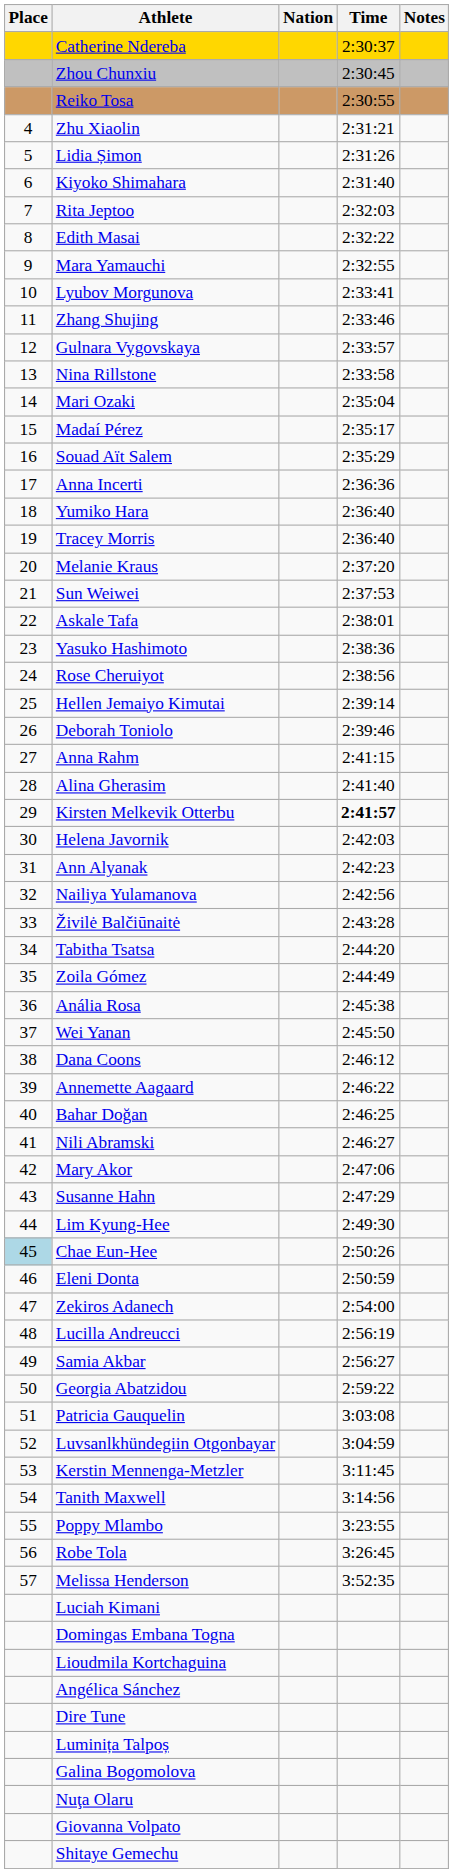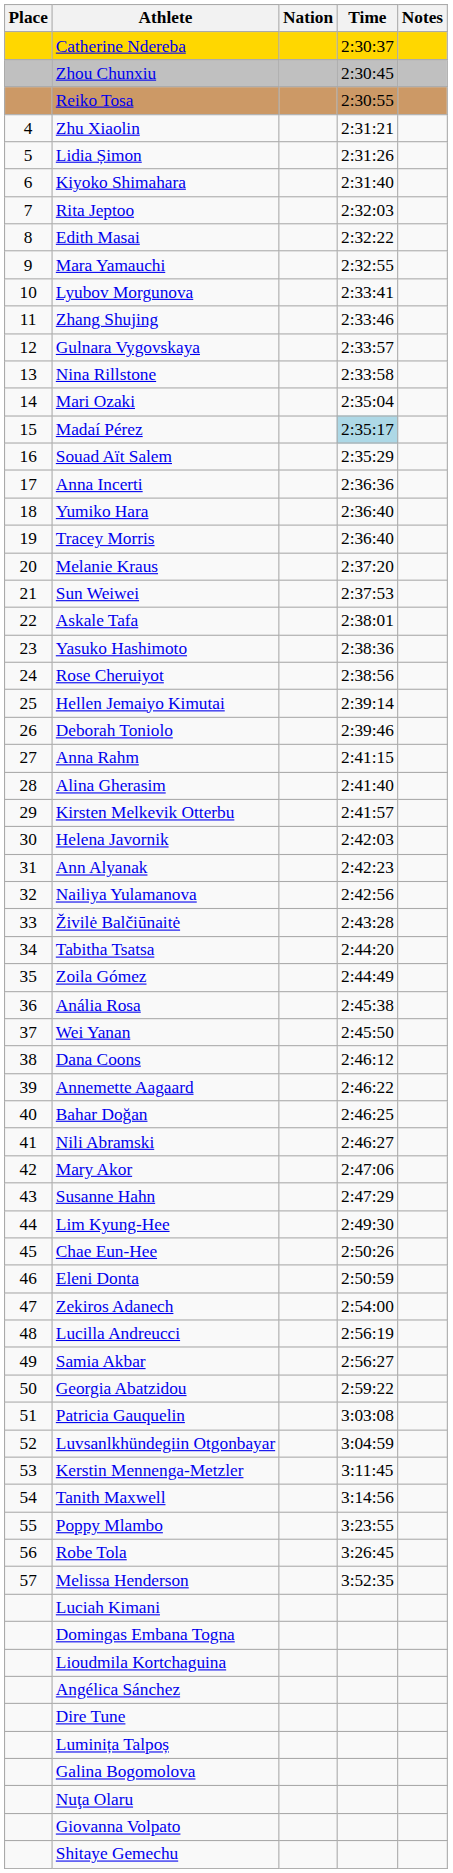(368, 429) no background -> (367, 429) lightblue background
(368, 812) bold -> (367, 812) normal
(28, 1251) lightblue background -> (28, 1251) no background
